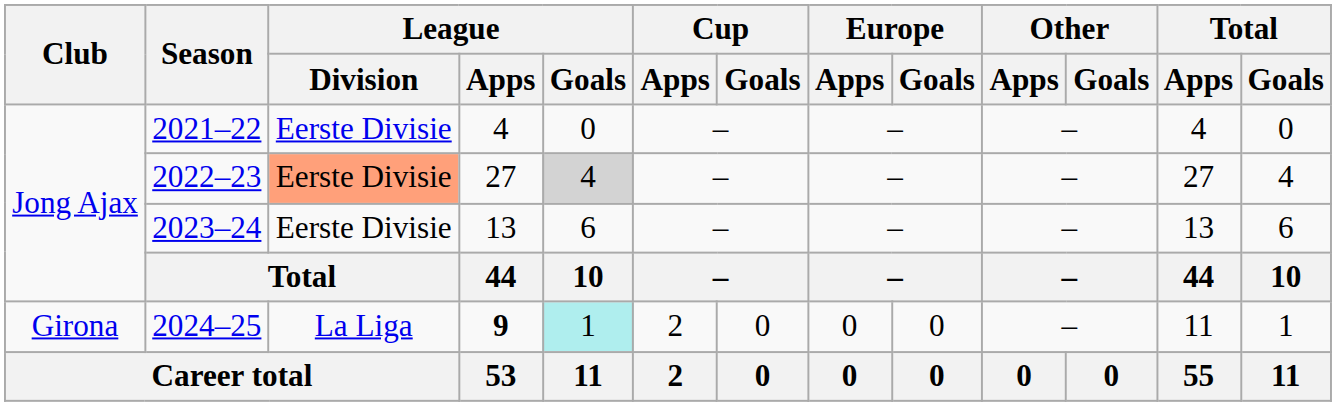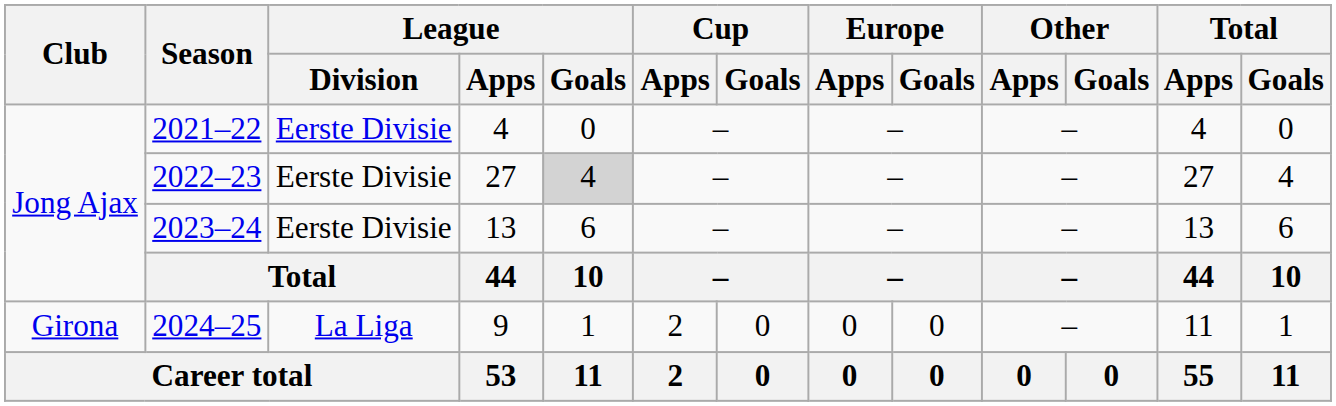(364, 177) lightsalmon background -> (364, 177) no background
(501, 326) bold -> (501, 326) normal
(588, 326) paleturquoise background -> (588, 326) no background
